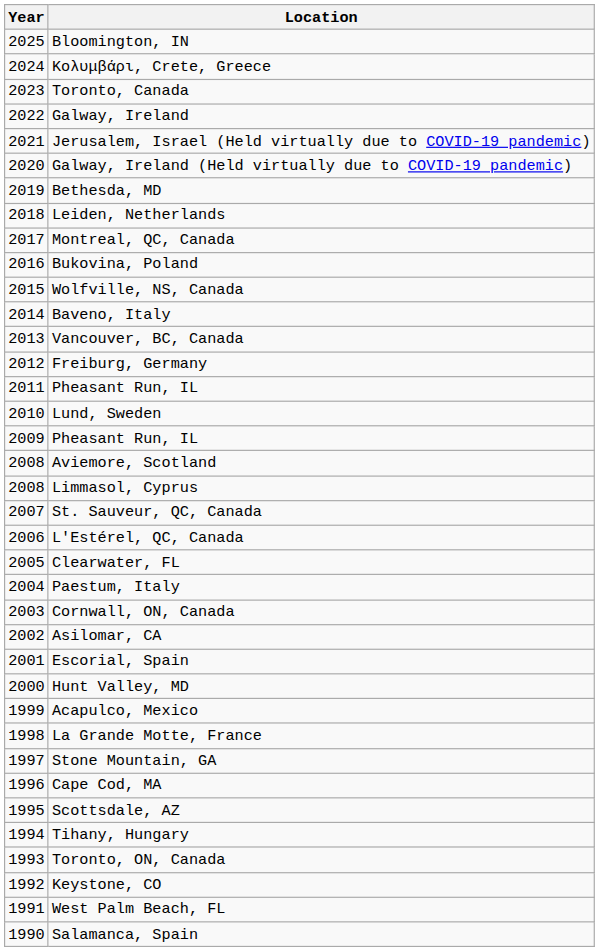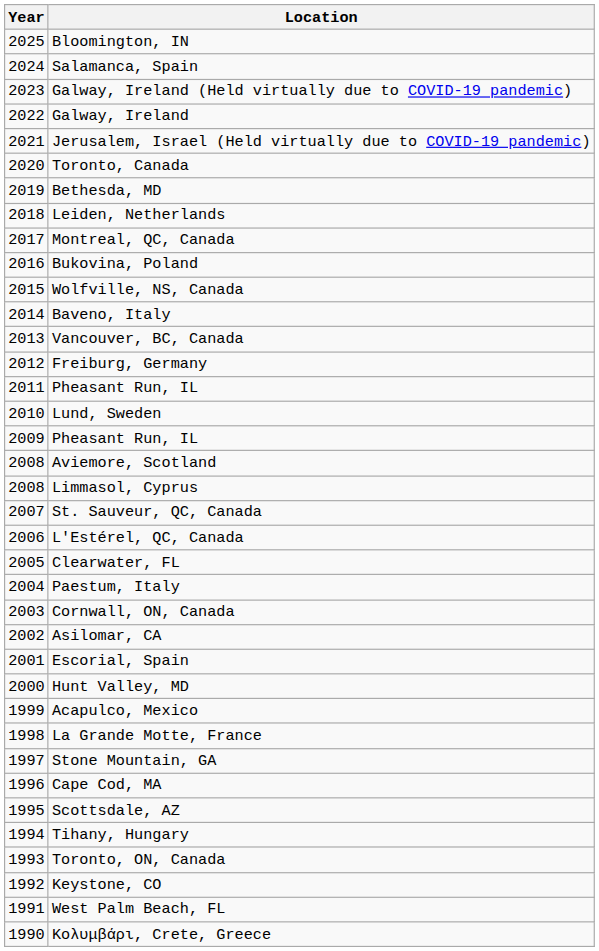(162, 67) Κολυμβάρι, Crete, Greece -> (125, 67) Salamanca, Spain
(120, 91) Toronto, Canada -> (312, 91) Galway, Ireland (Held virtually due to COVID-19 pandemic)
(312, 166) Galway, Ireland (Held virtually due to COVID-19 pandemic) -> (120, 166) Toronto, Canada
(125, 934) Salamanca, Spain -> (162, 934) Κολυμβάρι, Crete, Greece
